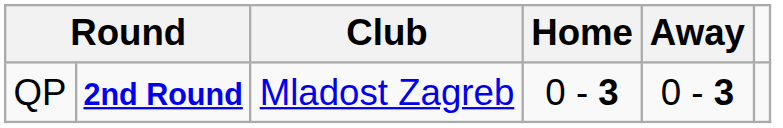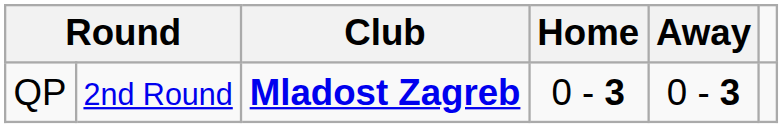(163, 91) bold -> (158, 93) normal
(387, 91) normal -> (385, 91) bold
